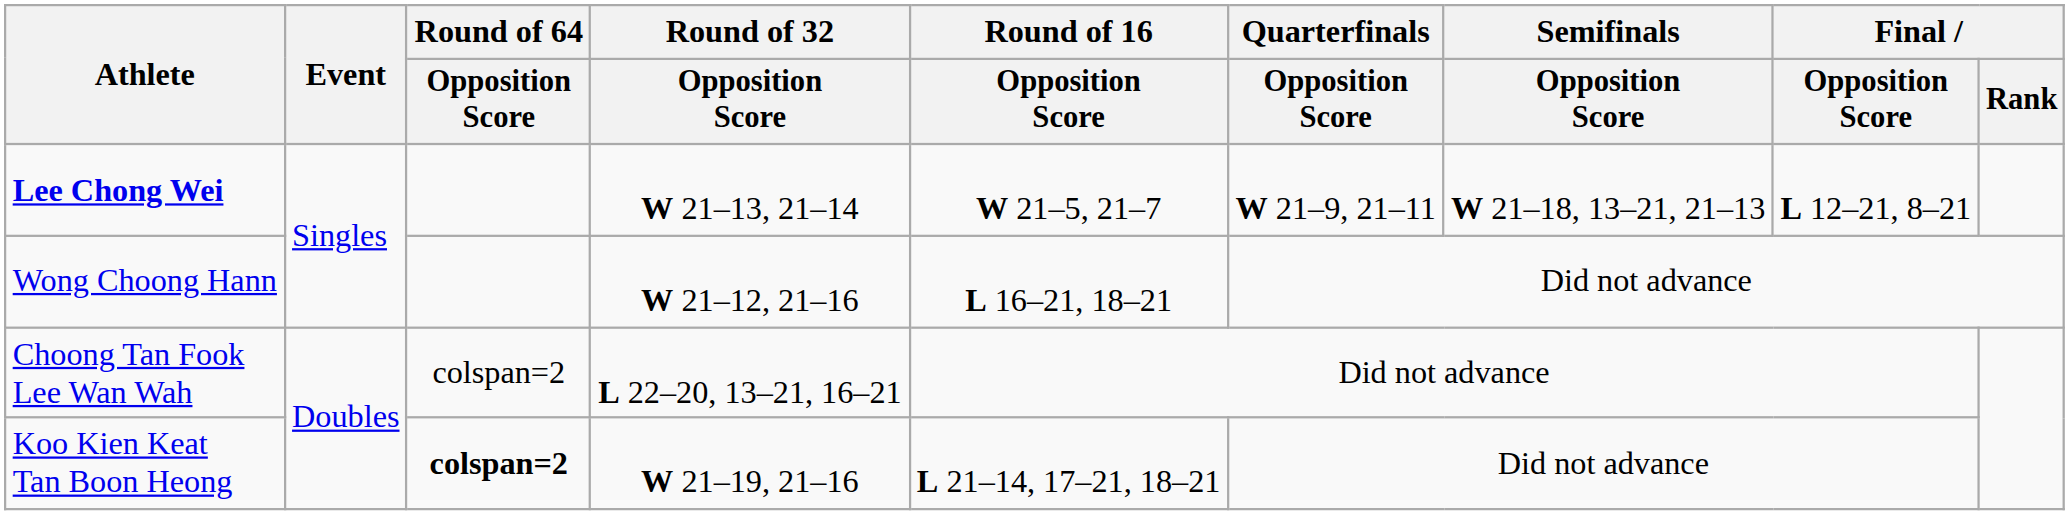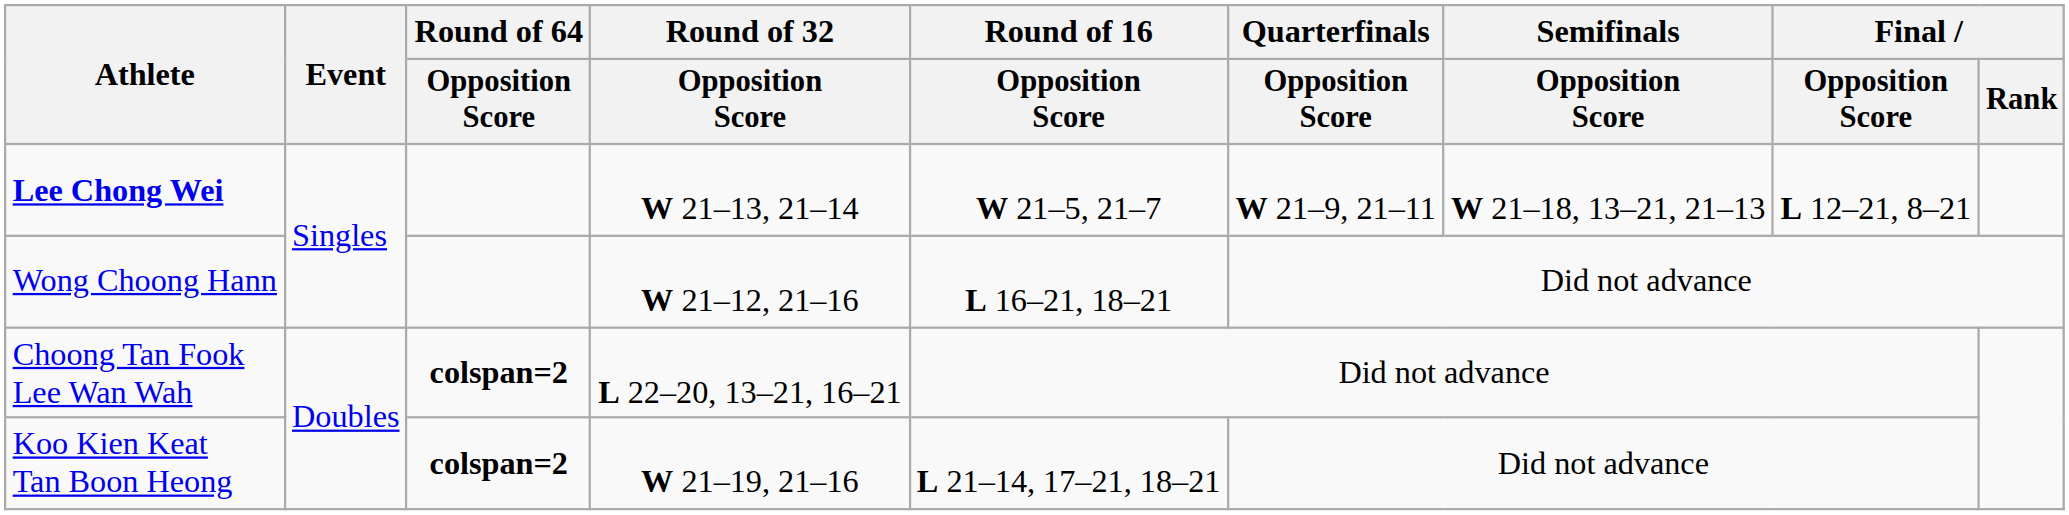(499, 372) normal -> (499, 372) bold
